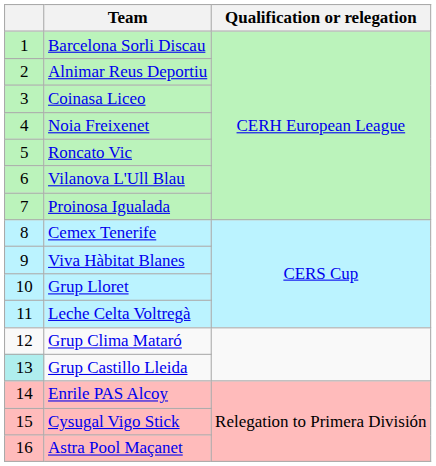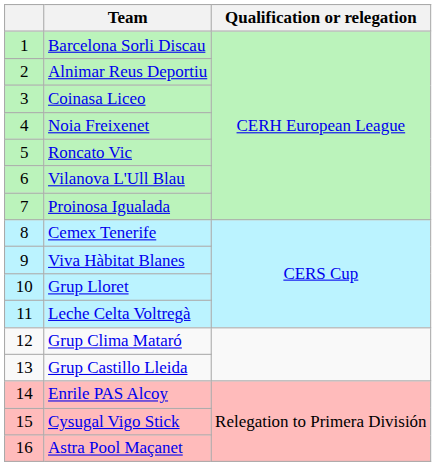(24, 367) paleturquoise background -> (24, 367) no background
